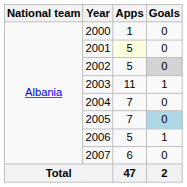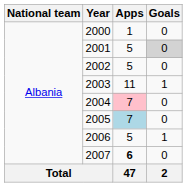(130, 48) lightyellow background -> (130, 48) no background
(164, 48) no background -> (164, 48) lightgrey background
(164, 66) lightgrey background -> (164, 66) no background
(130, 102) no background -> (130, 102) pink background
(130, 119) no background -> (130, 119) lightblue background
(164, 119) lightblue background -> (164, 119) no background
(130, 155) normal -> (130, 155) bold
